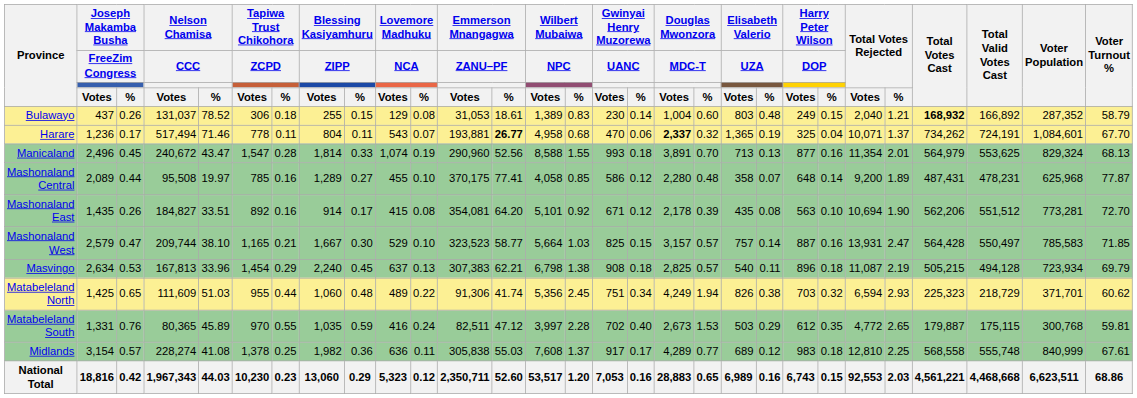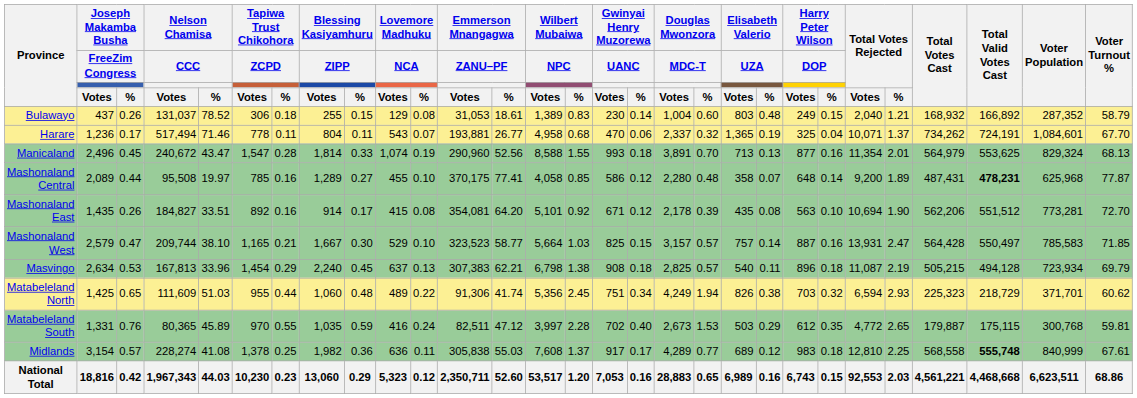(944, 116) bold -> (944, 116) normal
(509, 134) bold -> (509, 134) normal
(677, 134) bold -> (677, 134) normal
(999, 179) normal -> (999, 179) bold
(999, 352) normal -> (999, 352) bold
